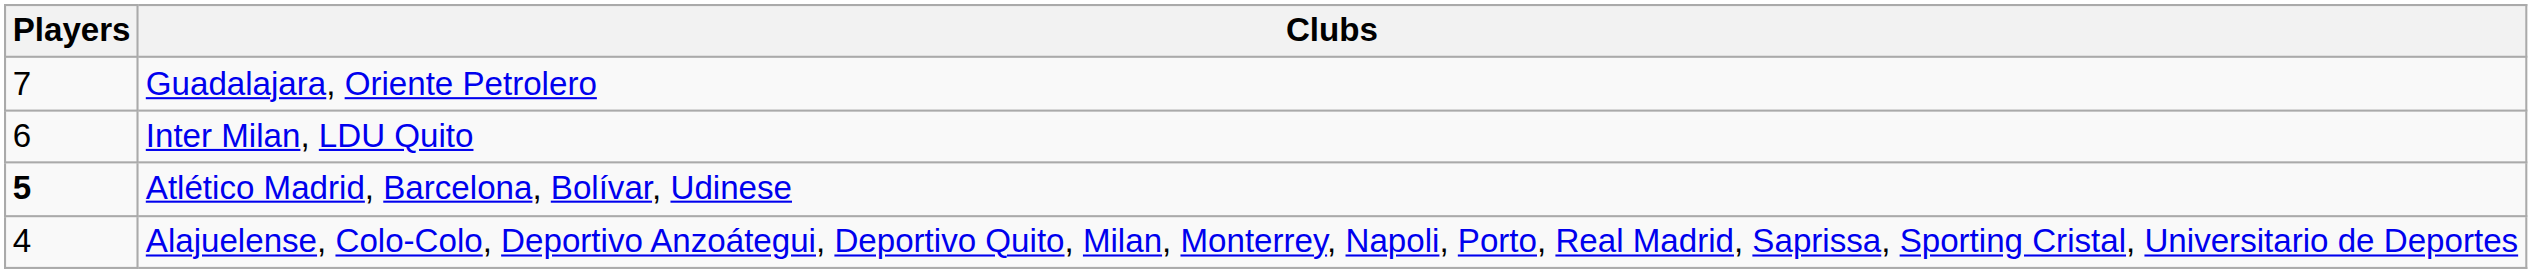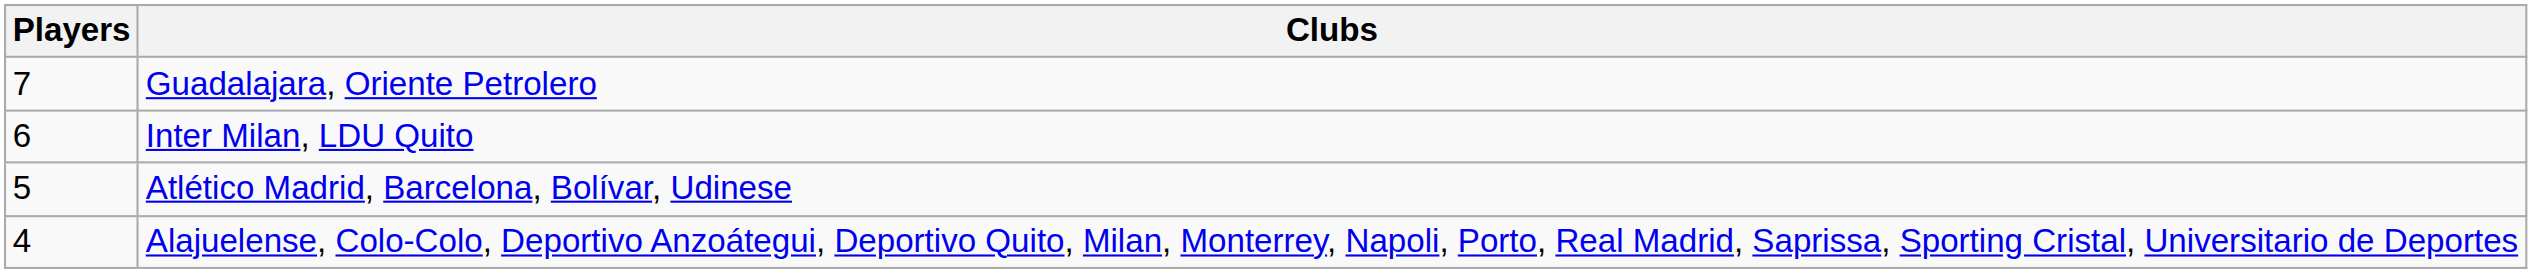(22, 188) bold -> (22, 188) normal
